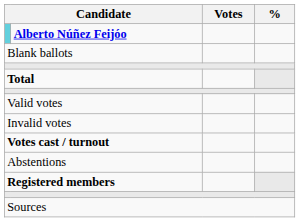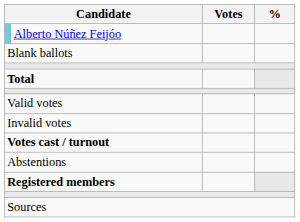(70, 33) bold -> (67, 33) normal
